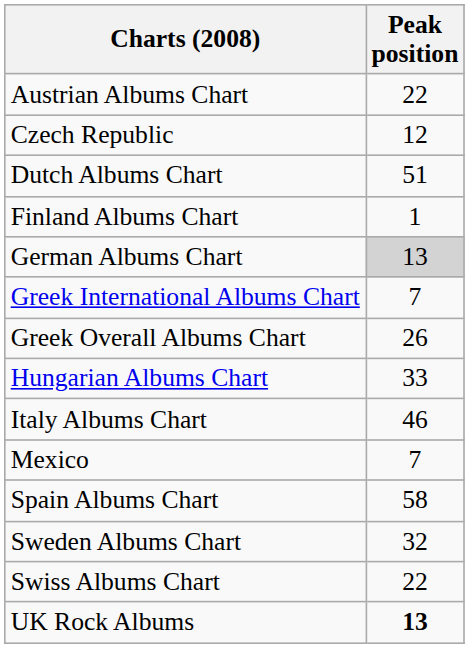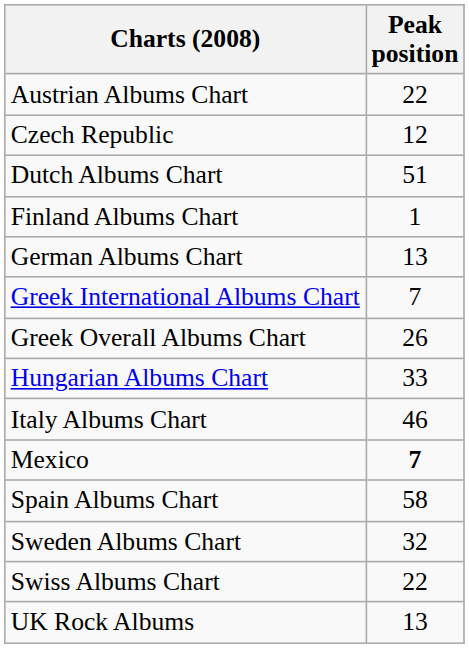(415, 256) lightgrey background -> (415, 256) no background
(415, 459) normal -> (415, 459) bold
(415, 622) bold -> (415, 622) normal
